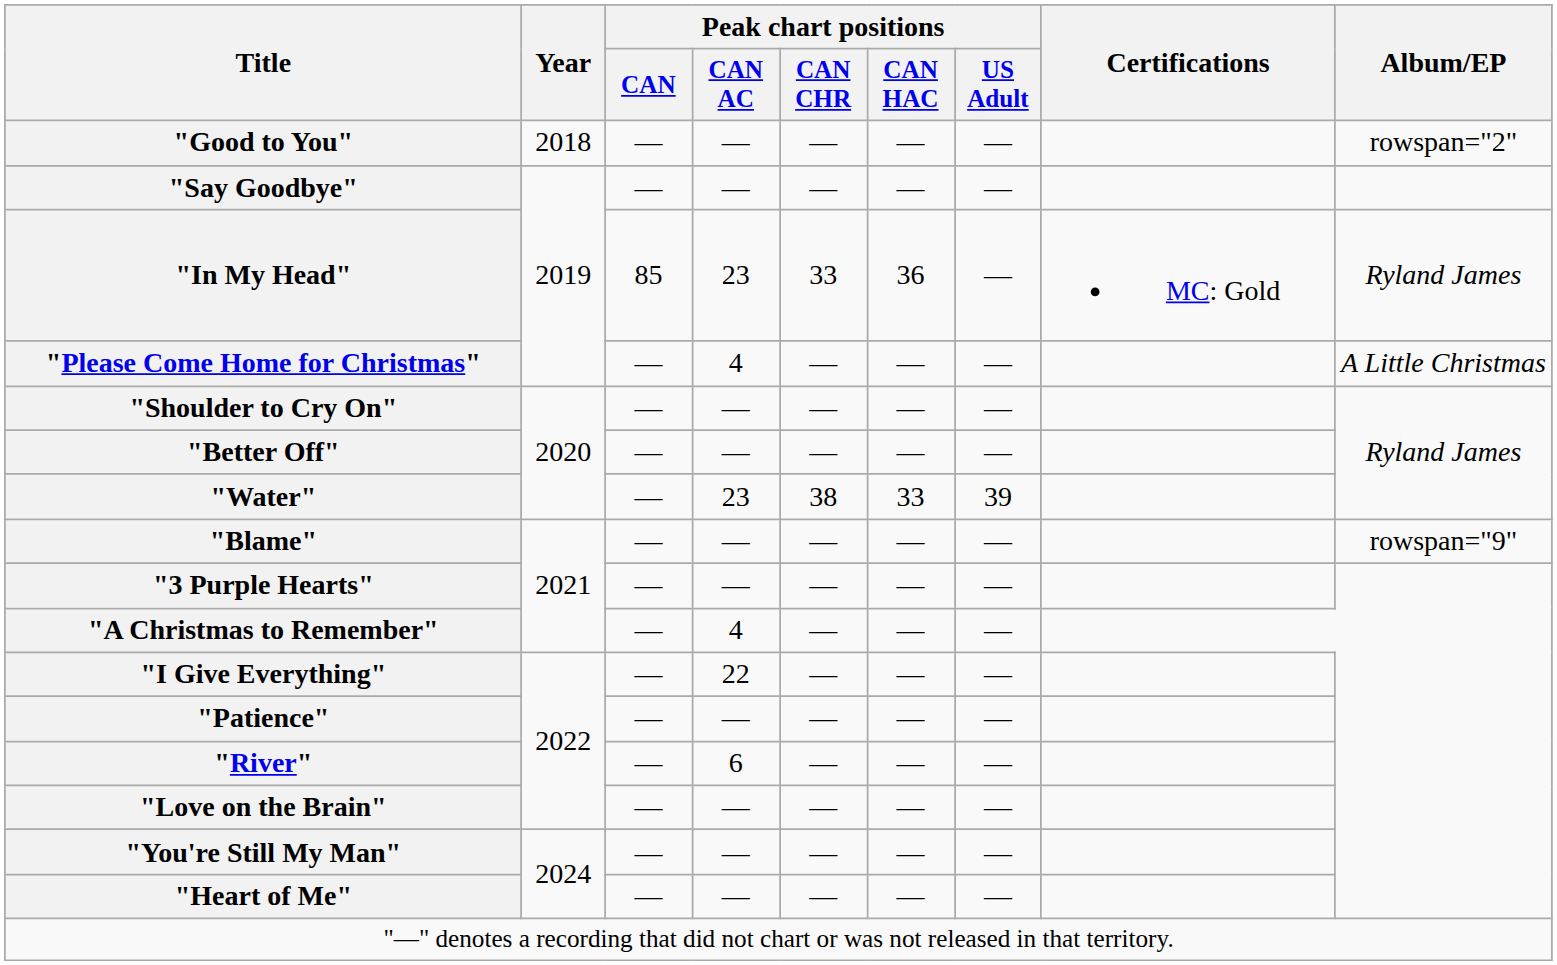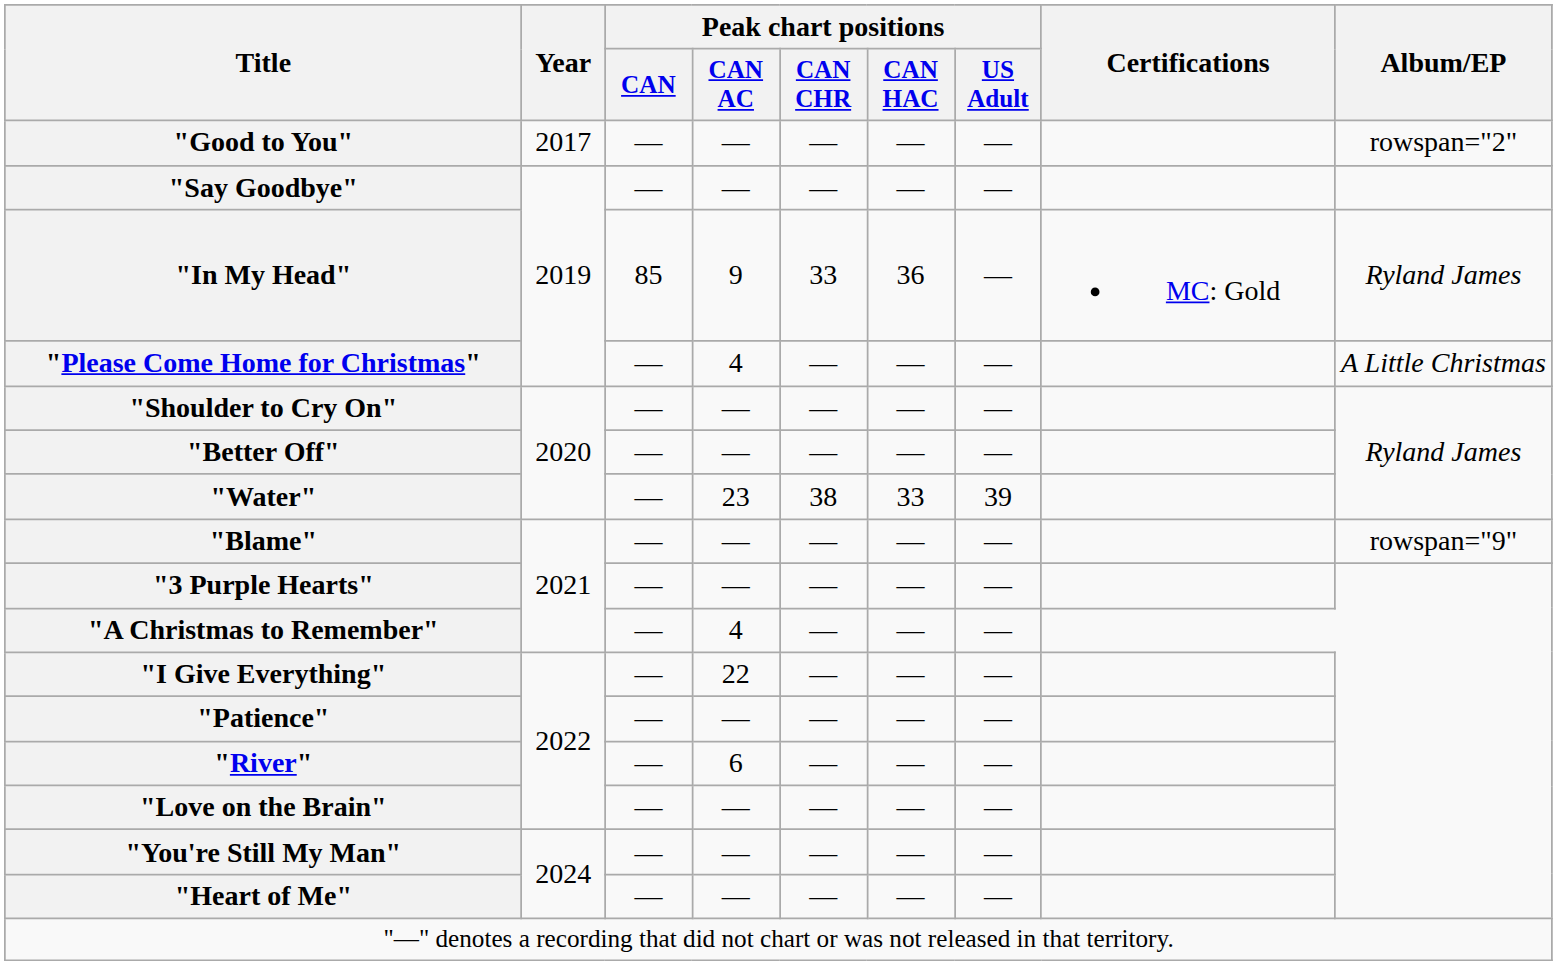(563, 142) 2018 -> (563, 142) 2017
(736, 274) 23 -> (736, 274) 9
